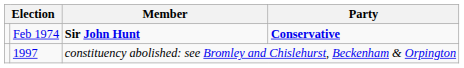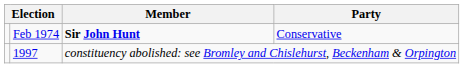(305, 33) bold -> (309, 33) normal
